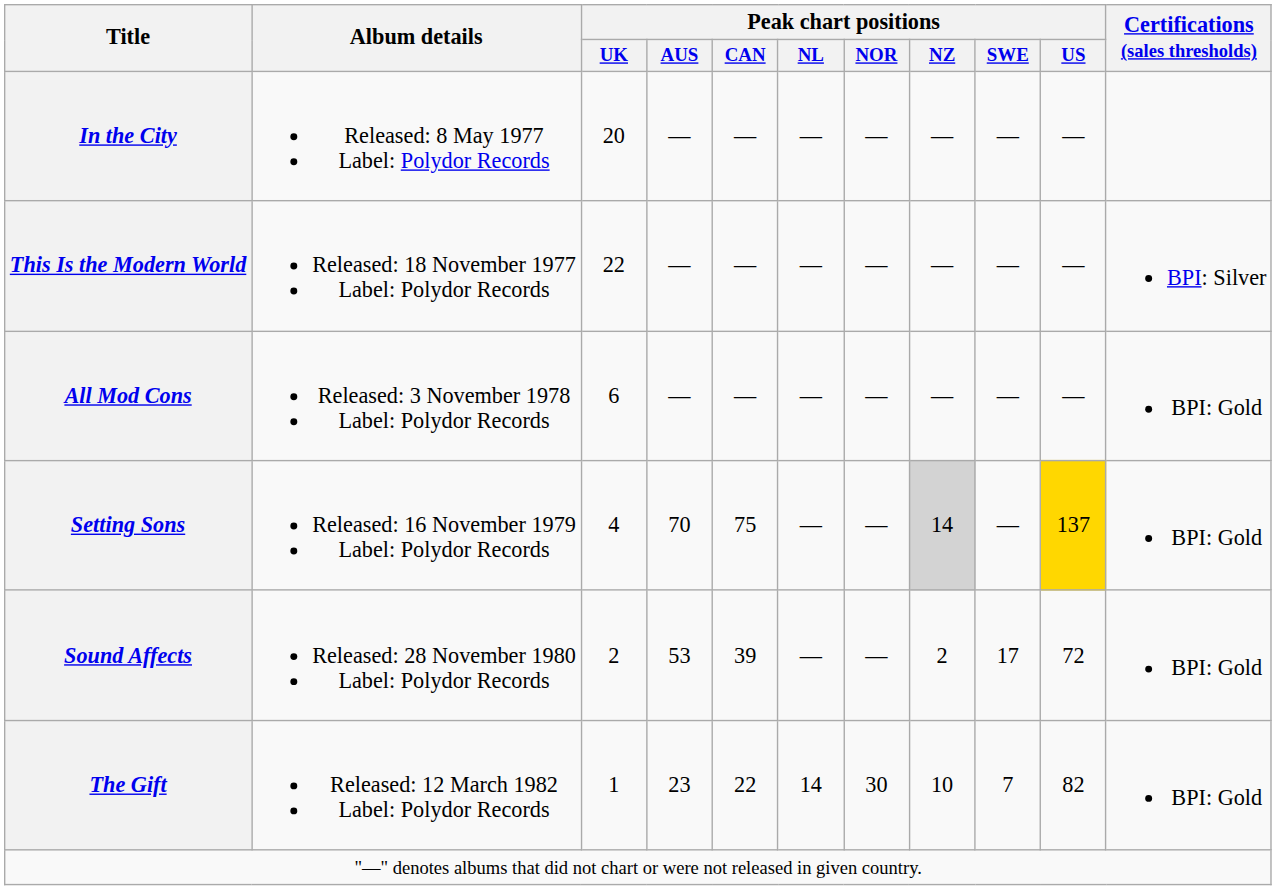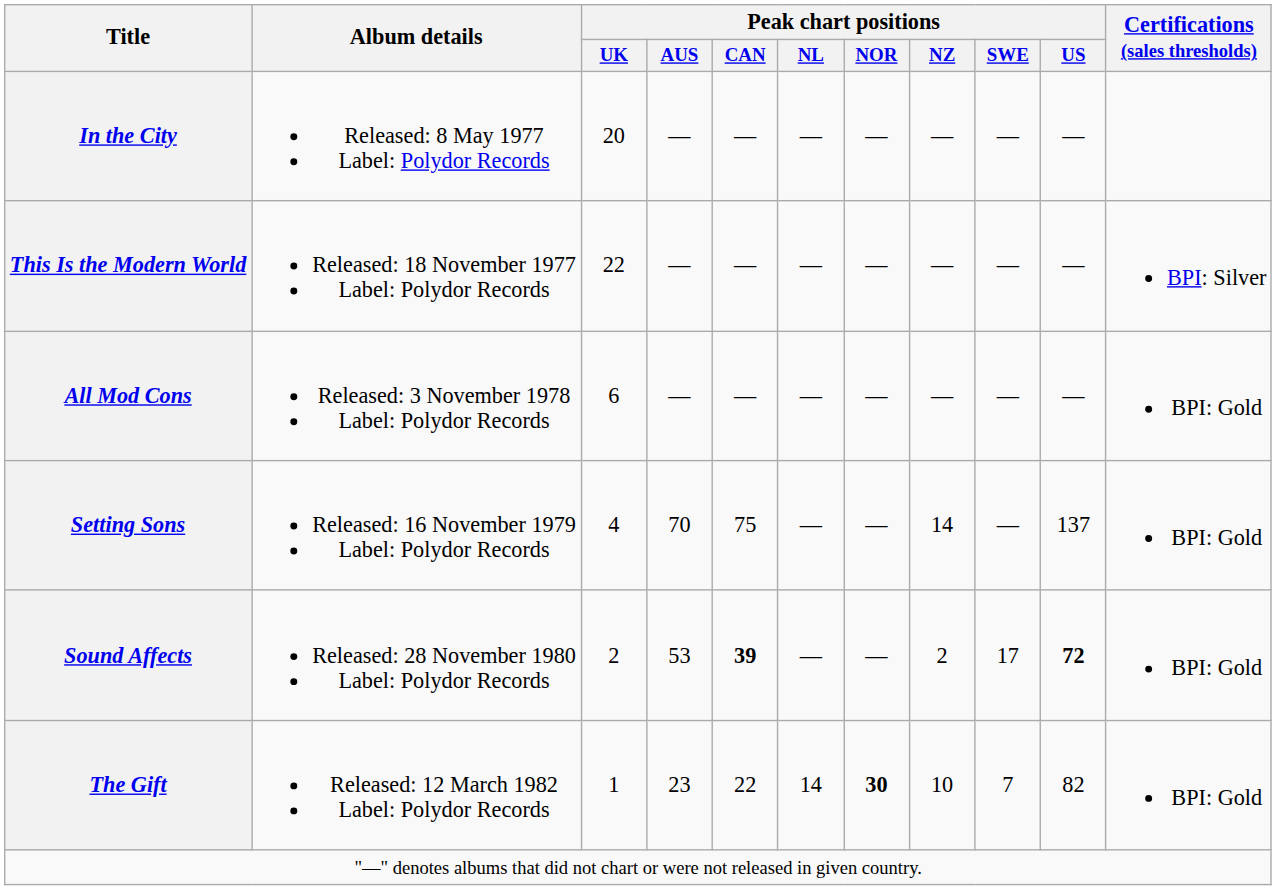(942, 525) lightgrey background -> (942, 525) no background
(1073, 525) gold background -> (1073, 525) no background
(745, 655) normal -> (745, 655) bold
(1073, 655) normal -> (1073, 655) bold
(876, 784) normal -> (876, 784) bold
